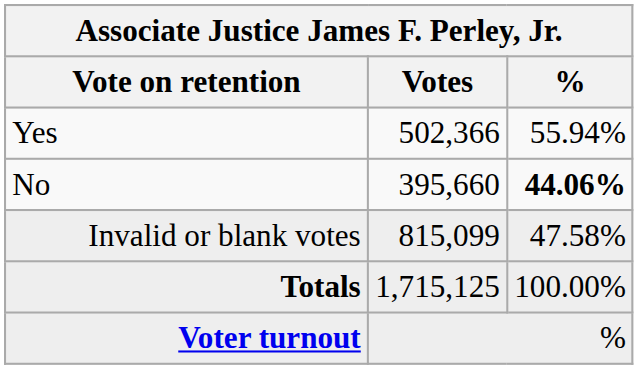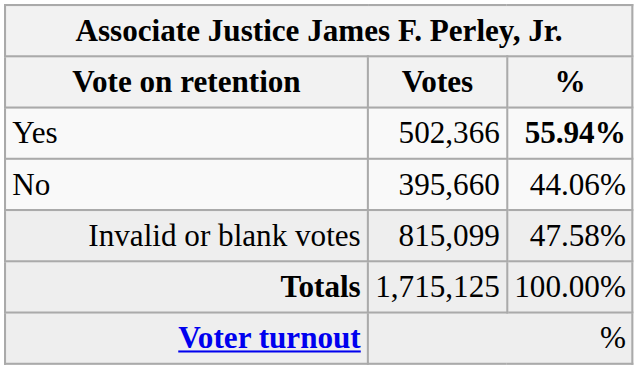(578, 133) normal -> (575, 133) bold
(575, 184) bold -> (578, 184) normal
